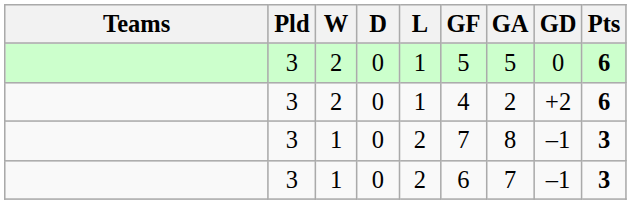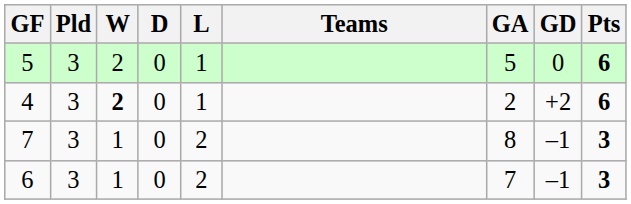columns swapped: (137, 23) <-> (463, 23)
(336, 101) normal -> (118, 101) bold
